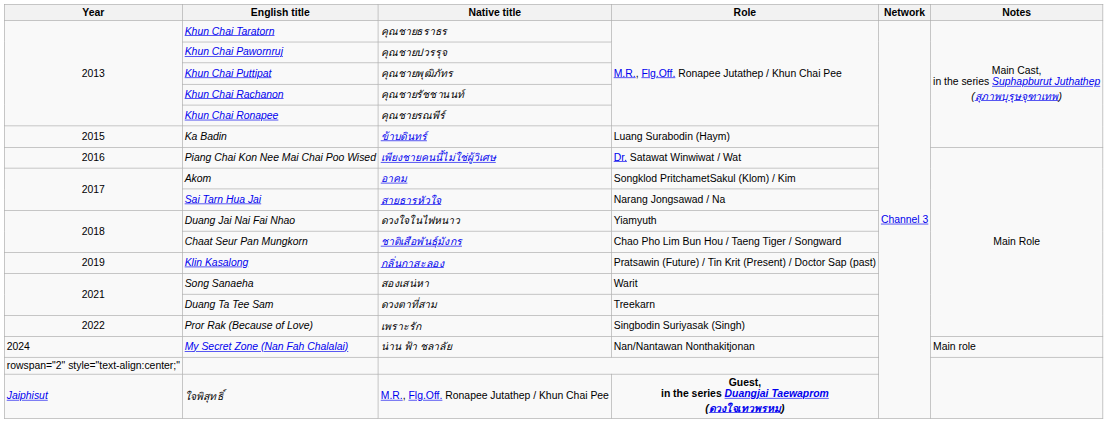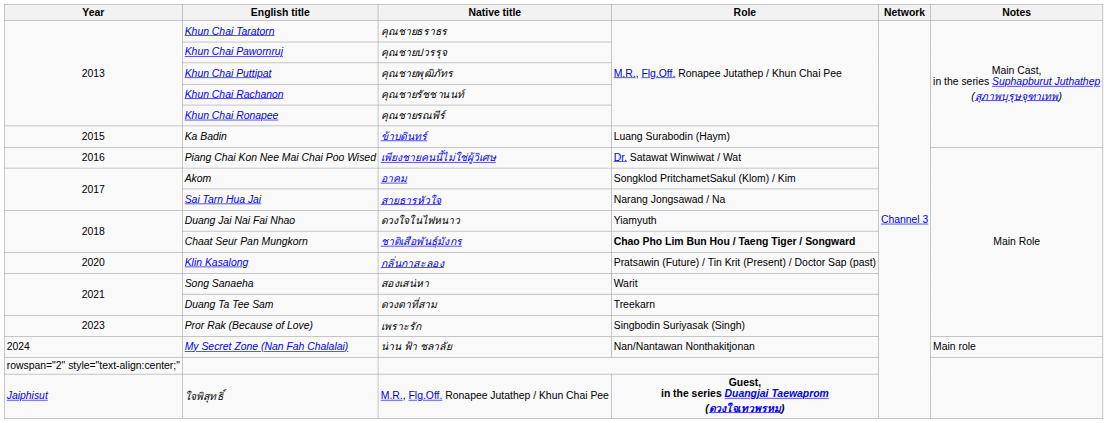(727, 241) normal -> (735, 241) bold
(93, 262) 2019 -> (93, 262) 2020
(93, 326) 2022 -> (93, 326) 2023
